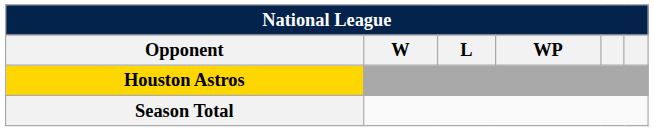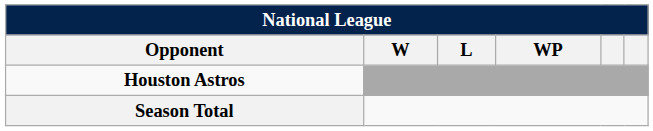(184, 80) gold background -> (184, 80) no background
